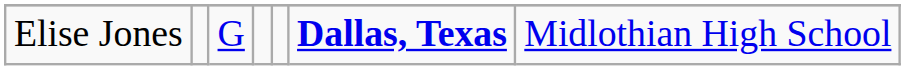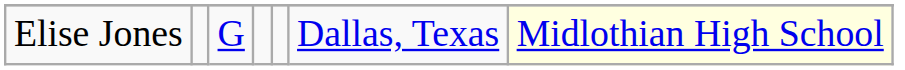(402, 34) bold -> (398, 34) normal
(708, 34) no background -> (700, 34) lightyellow background
